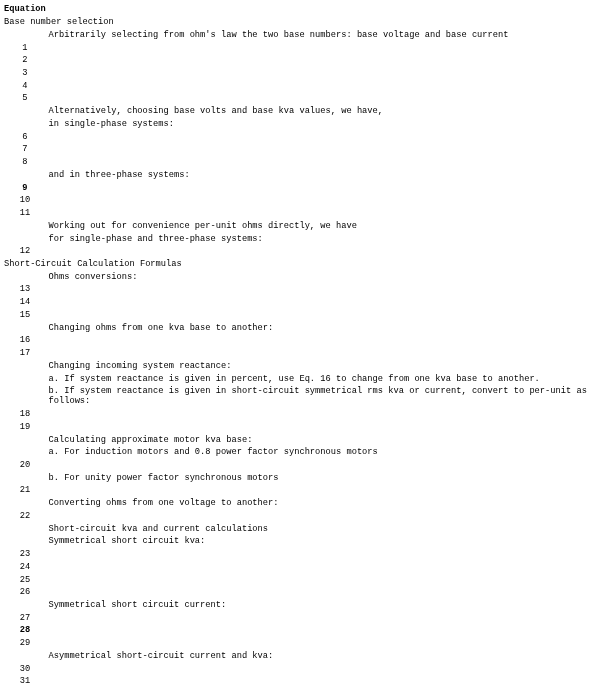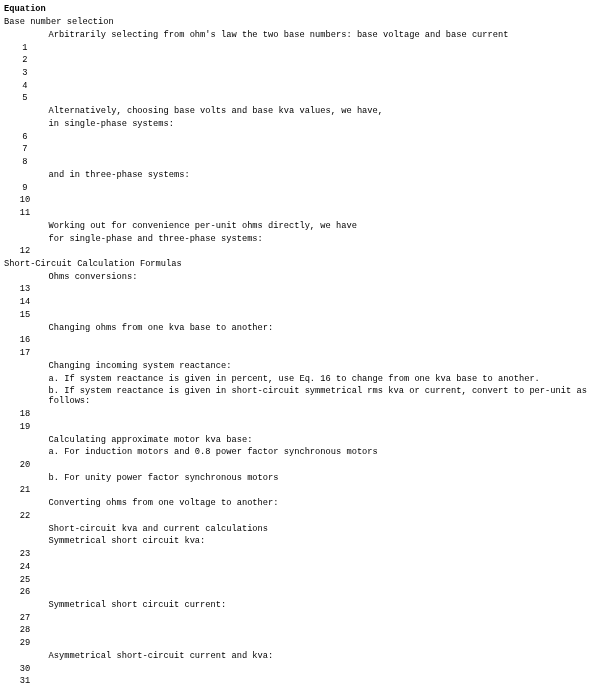(25, 187) bold -> (25, 187) normal
(25, 630) bold -> (25, 630) normal
